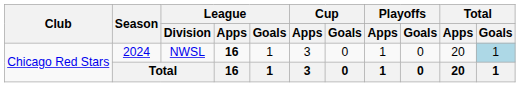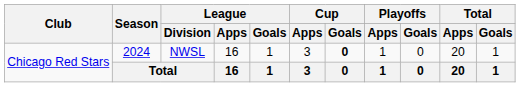(232, 52) bold -> (232, 52) normal
(345, 52) normal -> (345, 52) bold
(496, 52) lightblue background -> (496, 52) no background
